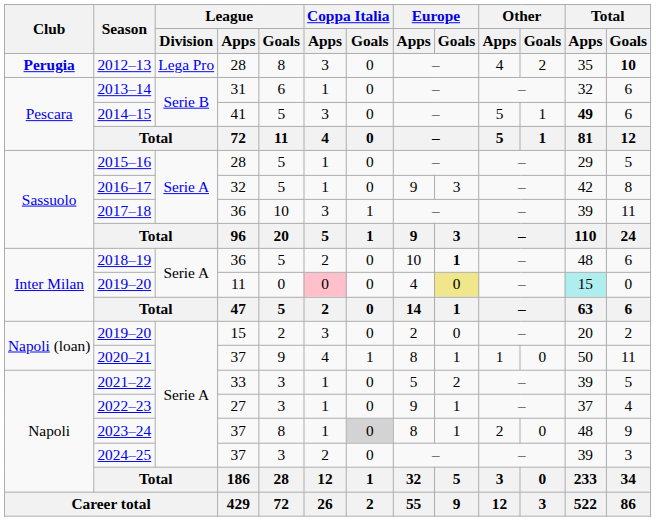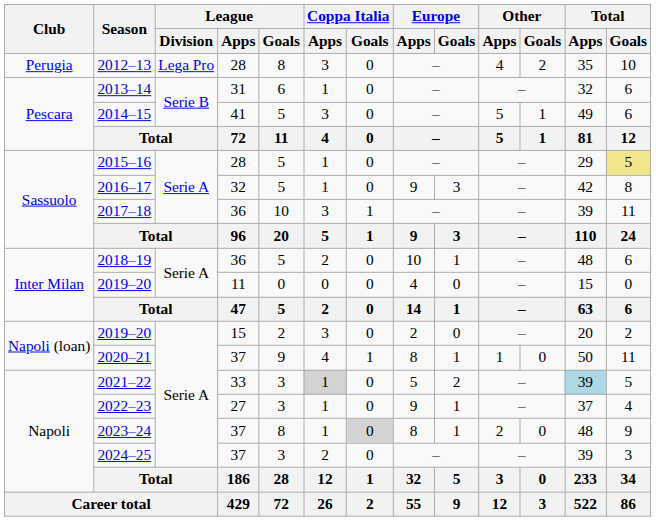(49, 65) bold -> (49, 65) normal
(628, 65) bold -> (628, 65) normal
(585, 114) bold -> (585, 114) normal
(628, 162) no background -> (628, 162) khaki background
(457, 260) bold -> (457, 260) normal
(325, 284) pink background -> (325, 284) no background
(457, 284) khaki background -> (457, 284) no background
(585, 284) paleturquoise background -> (585, 284) no background
(325, 382) no background -> (325, 382) lightgrey background
(585, 382) no background -> (585, 382) lightblue background
